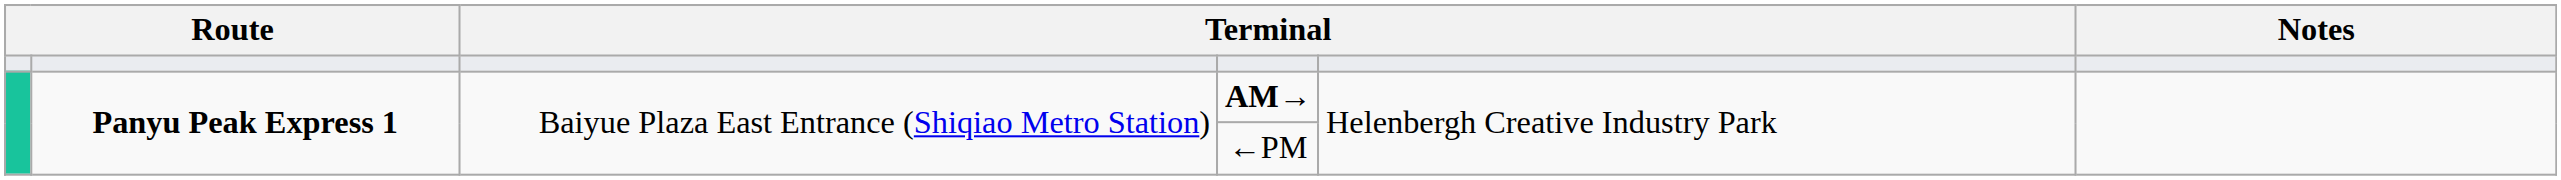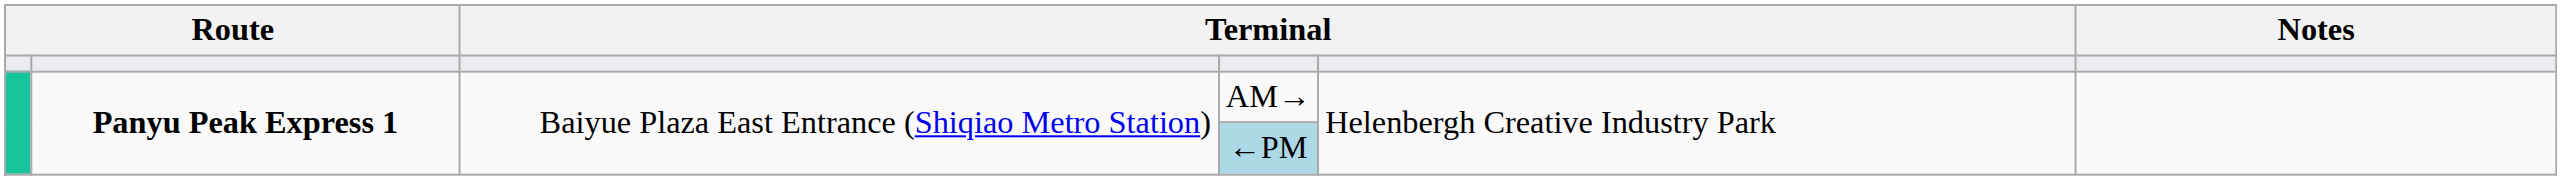(1268, 96) bold -> (1268, 96) normal
(1268, 147) no background -> (1268, 147) lightblue background
